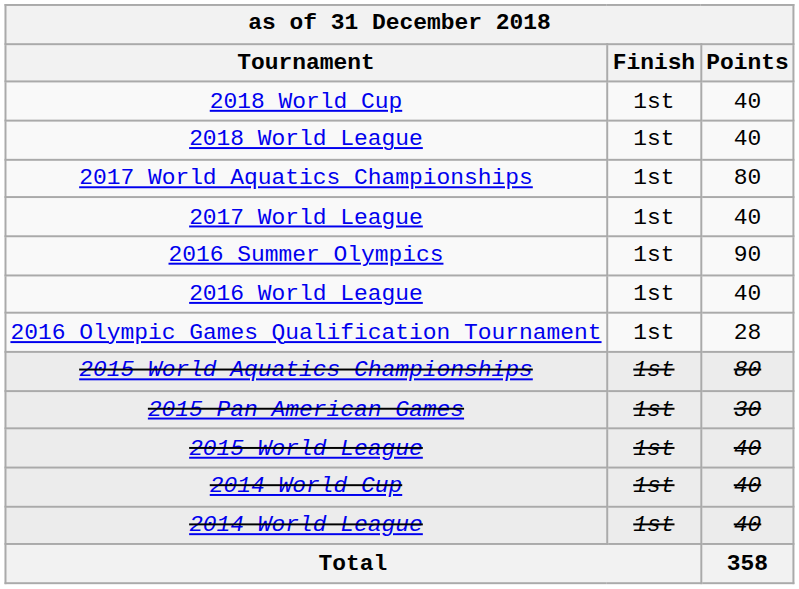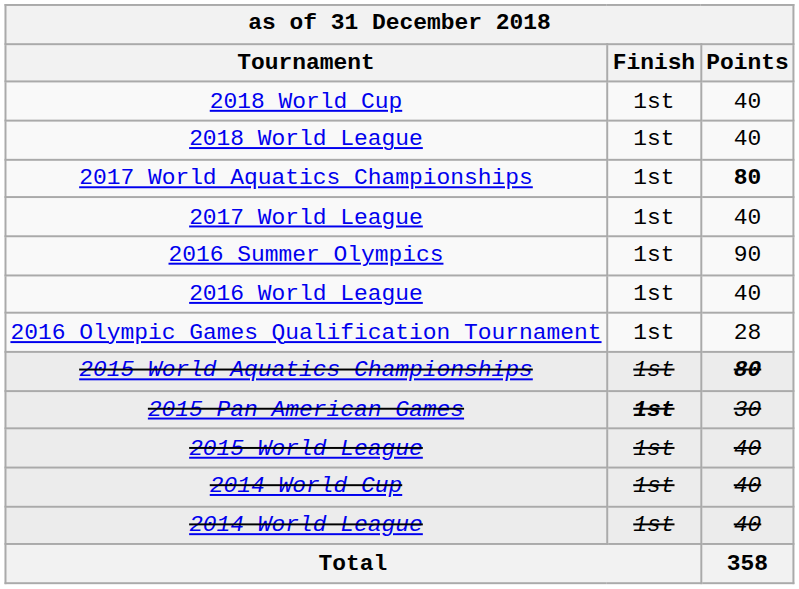(747, 178) normal -> (747, 178) bold
(747, 371) normal -> (747, 371) bold
(654, 409) normal -> (654, 409) bold
